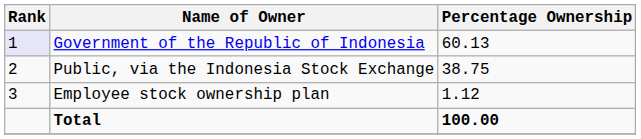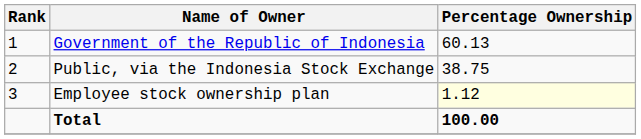(13, 43) lavender background -> (13, 43) no background
(461, 95) no background -> (461, 95) lightyellow background
